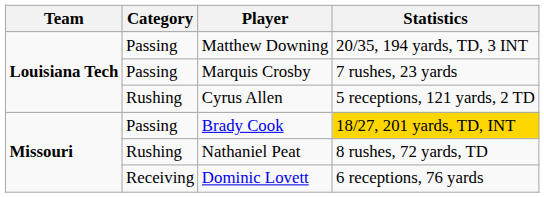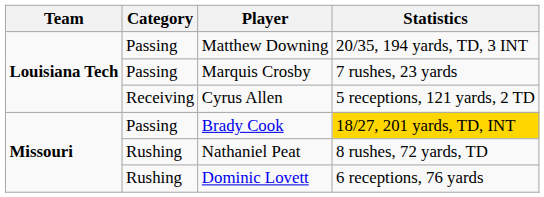(154, 98) Rushing -> (160, 98) Receiving
(160, 178) Receiving -> (154, 178) Rushing
